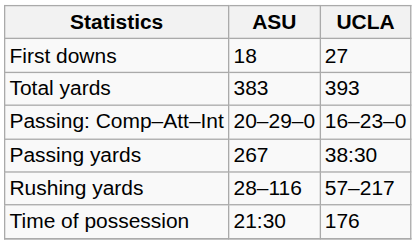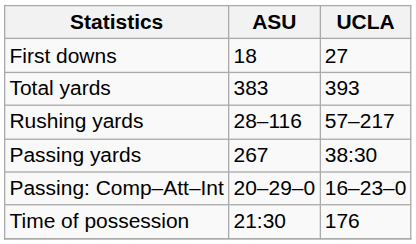rows swapped: (76, 188) <-> (117, 121)
